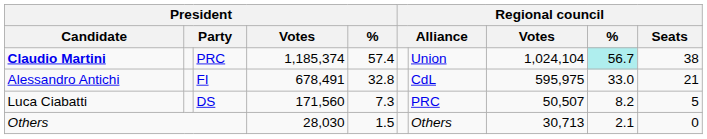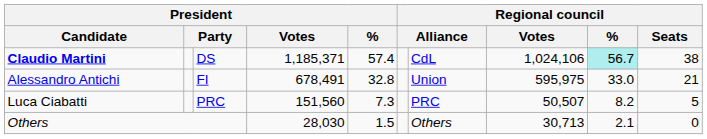(211, 58) PRC -> (206, 58) DS
(314, 58) 1,185,374 -> (314, 58) 1,185,371
(429, 58) Union -> (424, 58) CdL
(554, 58) 1,024,104 -> (554, 58) 1,024,106
(424, 79) CdL -> (429, 79) Union
(206, 101) DS -> (211, 101) PRC
(320, 101) 171,560 -> (320, 101) 151,560
